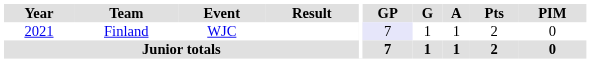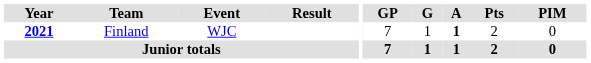(39, 31) normal -> (39, 31) bold
(388, 31) lavender background -> (388, 31) no background
(456, 31) normal -> (456, 31) bold
